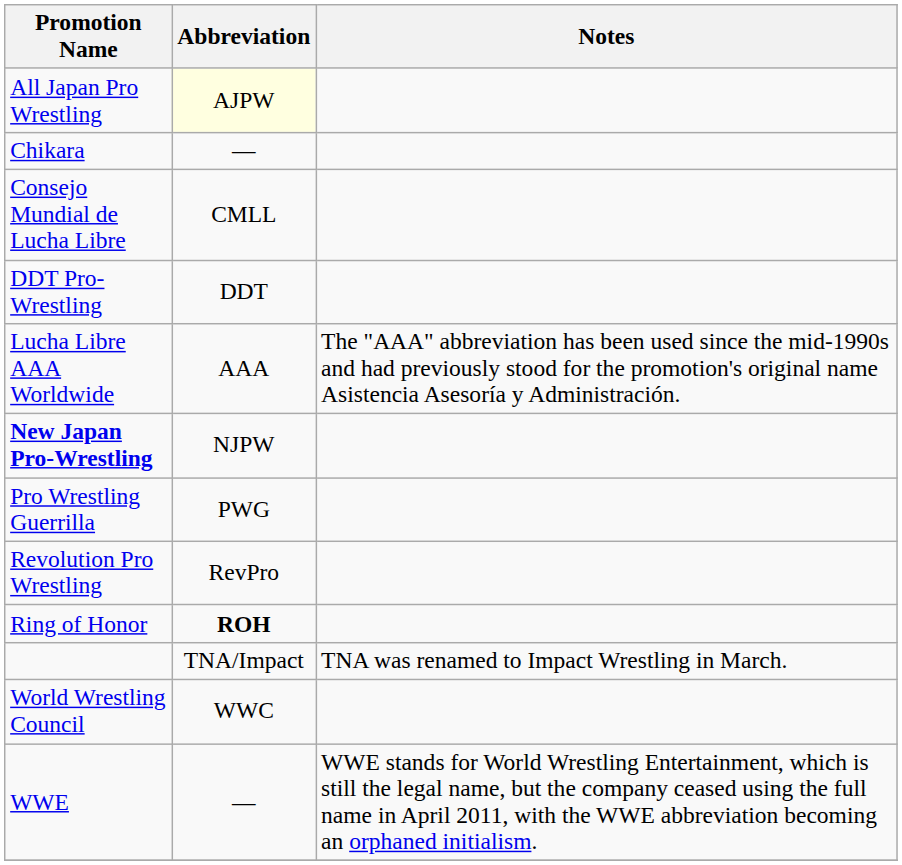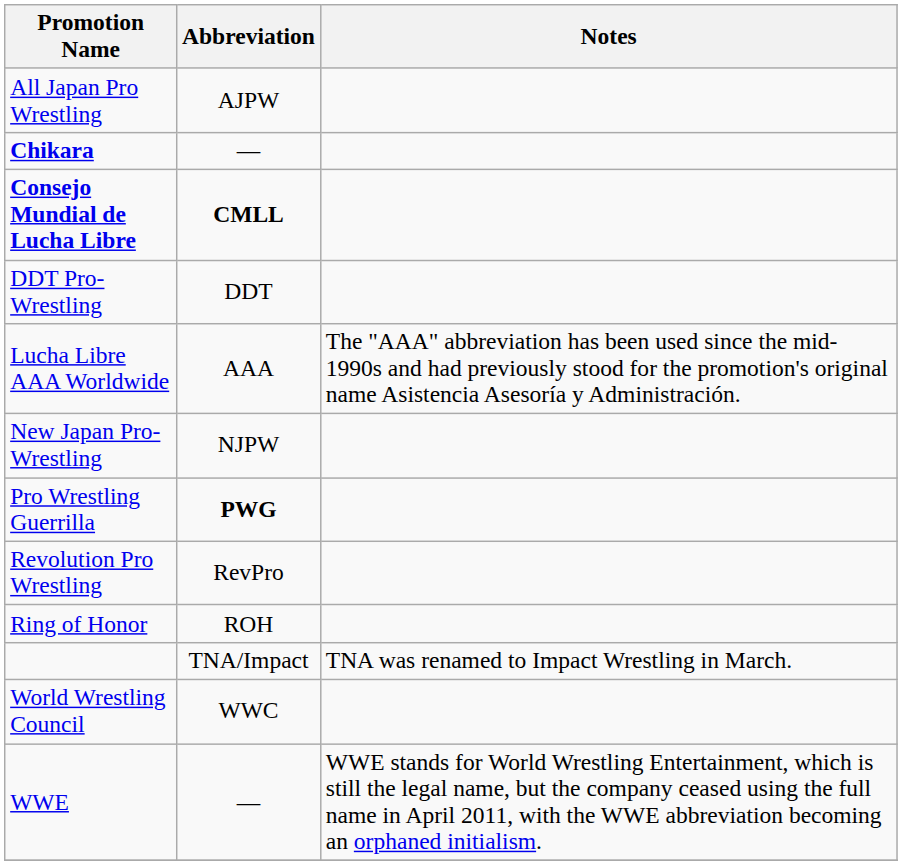(244, 100) lightyellow background -> (248, 100) no background
(47, 150) normal -> (52, 150) bold
(68, 214) normal -> (73, 214) bold
(244, 214) normal -> (248, 214) bold
(81, 445) bold -> (85, 445) normal
(244, 509) normal -> (248, 509) bold
(244, 623) bold -> (248, 623) normal
